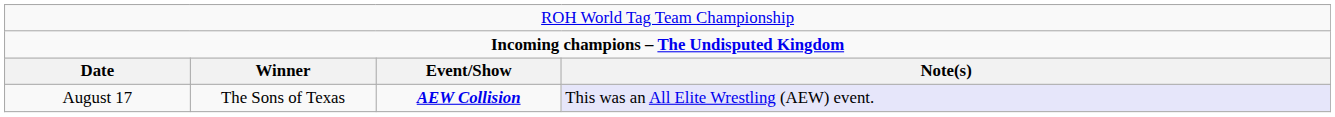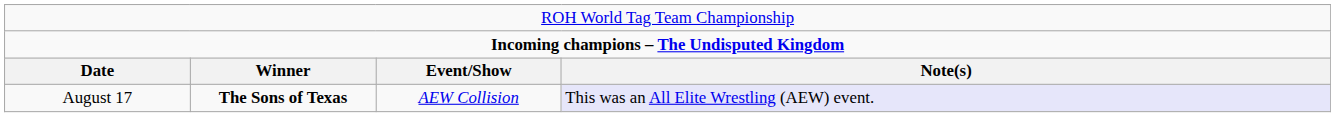(283, 97) normal -> (283, 97) bold
(469, 97) bold -> (469, 97) normal
